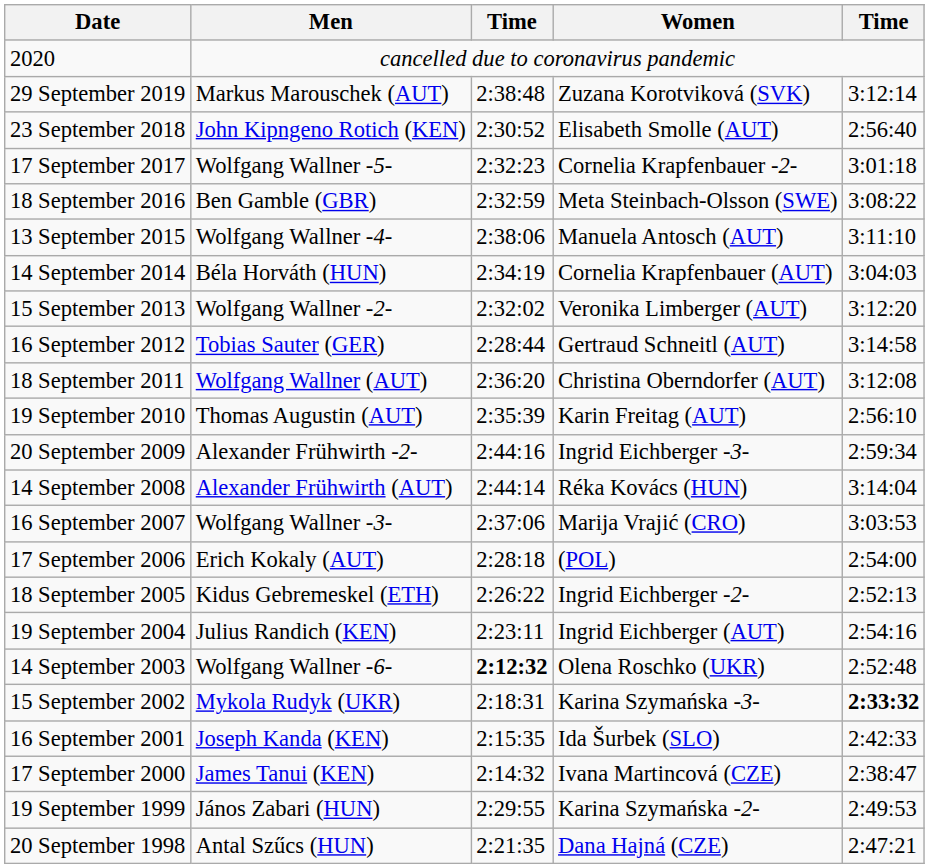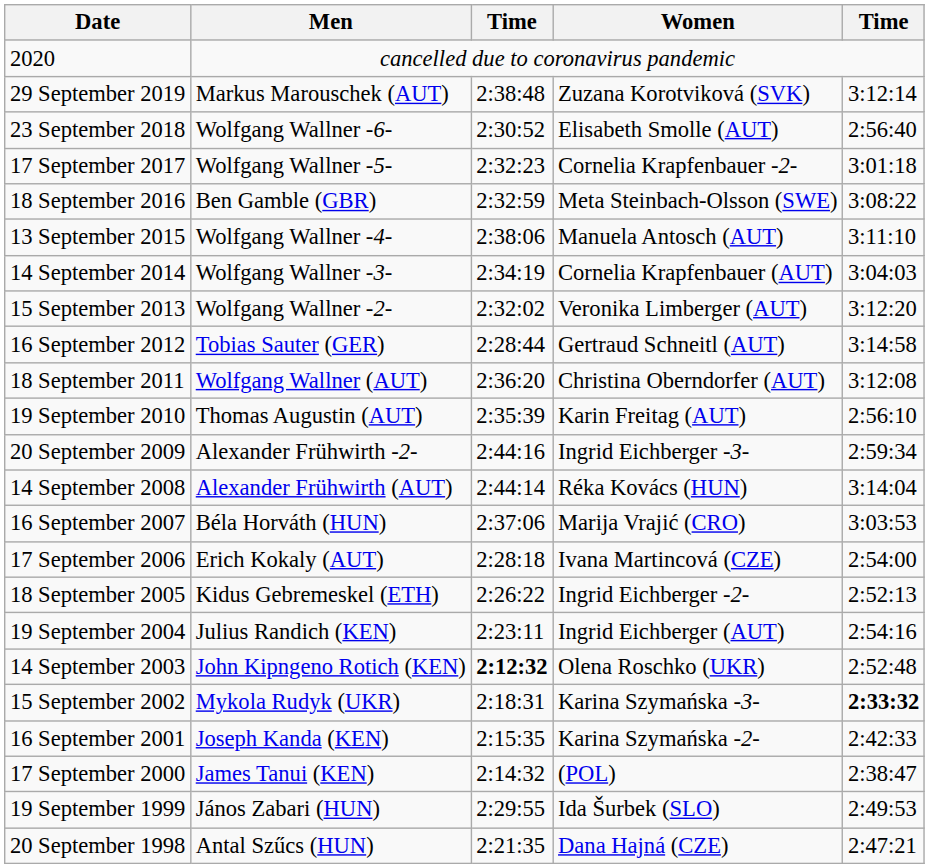(331, 129) John Kipngeno Rotich (KEN) -> (294, 129) Wolfgang Wallner -6-
(291, 272) Béla Horváth (HUN) -> (294, 272) Wolfgang Wallner -3-
(294, 523) Wolfgang Wallner -3- -> (291, 523) Béla Horváth (HUN)
(587, 559) (POL) -> (670, 559) Ivana Martincová (CZE)
(294, 666) Wolfgang Wallner -6- -> (331, 666) John Kipngeno Rotich (KEN)
(639, 737) Ida Šurbek (SLO) -> (659, 737) Karina Szymańska -2-
(670, 773) Ivana Martincová (CZE) -> (587, 773) (POL)
(659, 809) Karina Szymańska -2- -> (639, 809) Ida Šurbek (SLO)
